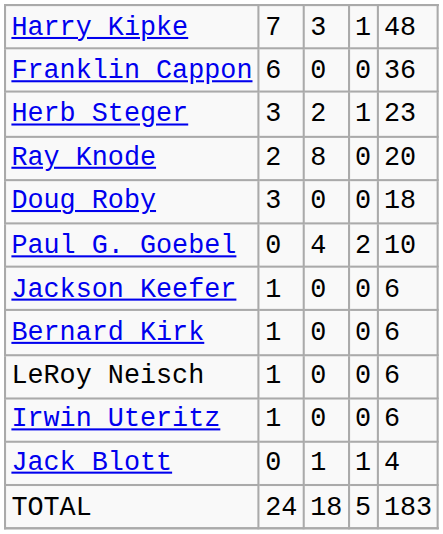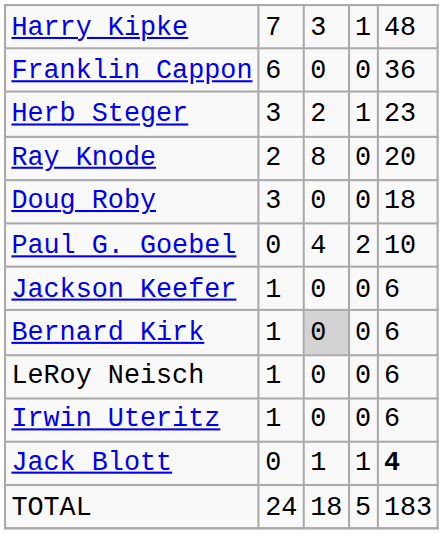(318, 332) no background -> (318, 332) lightgrey background
(392, 463) normal -> (392, 463) bold
